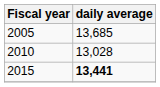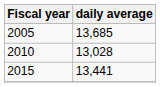(94, 71) bold -> (94, 71) normal
